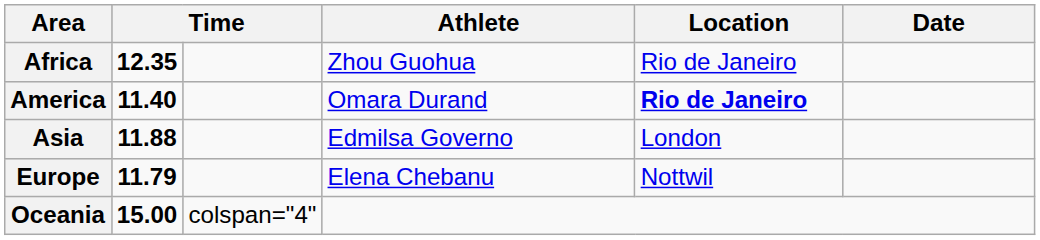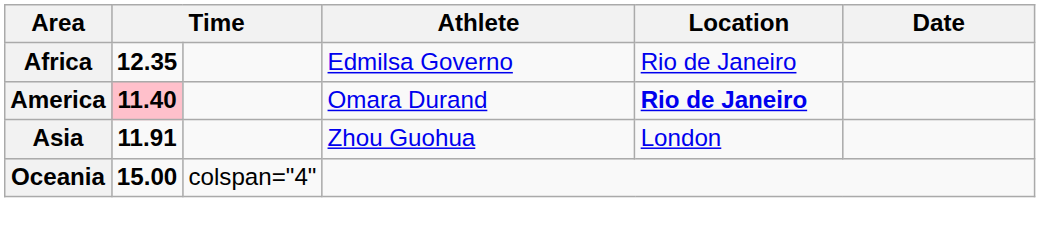(401, 61) Zhou Guohua -> (420, 61) Edmilsa Governo
(147, 100) no background -> (147, 100) pink background
(147, 138) 11.88 -> (147, 138) 11.91
(420, 138) Edmilsa Governo -> (401, 138) Zhou Guohua
- row: (58, 176)
